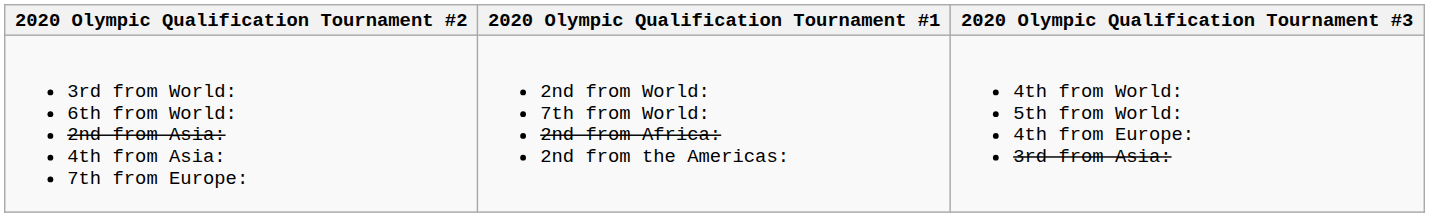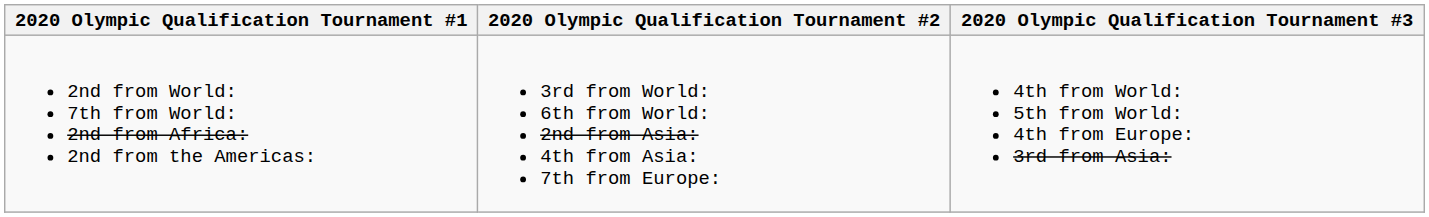columns swapped: (714, 20) <-> (241, 20)
